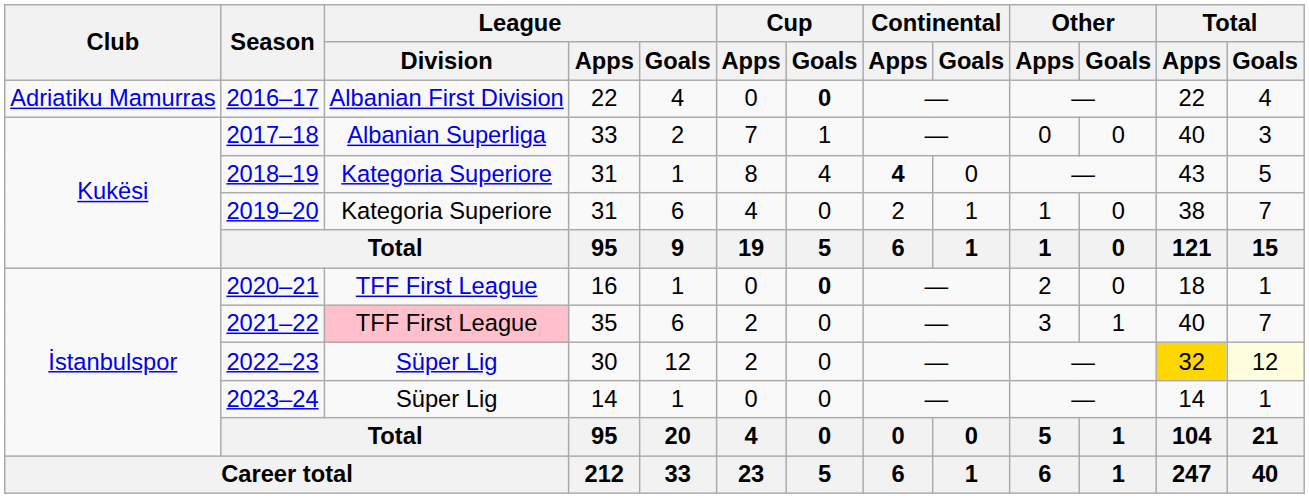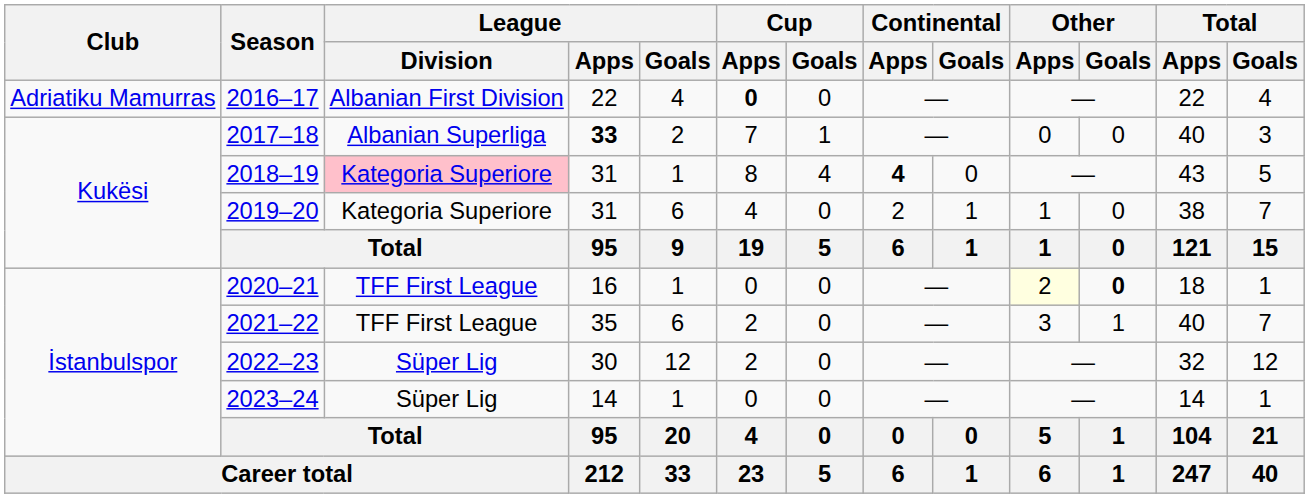(751, 98) normal -> (751, 98) bold
(825, 98) bold -> (825, 98) normal
(604, 135) normal -> (604, 135) bold
(447, 173) no background -> (447, 173) pink background
(825, 286) bold -> (825, 286) normal
(1045, 286) no background -> (1045, 286) lightyellow background
(1118, 286) normal -> (1118, 286) bold
(447, 323) pink background -> (447, 323) no background
(1192, 361) gold background -> (1192, 361) no background
(1265, 361) lightyellow background -> (1265, 361) no background
